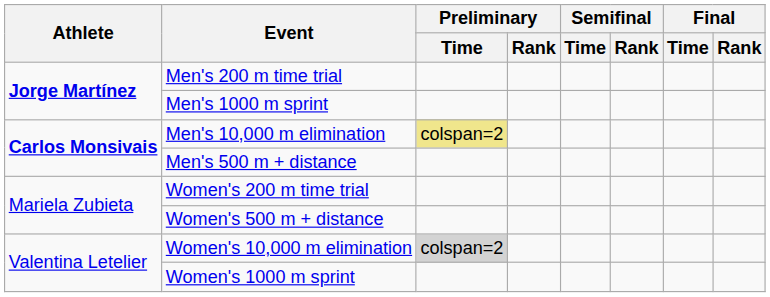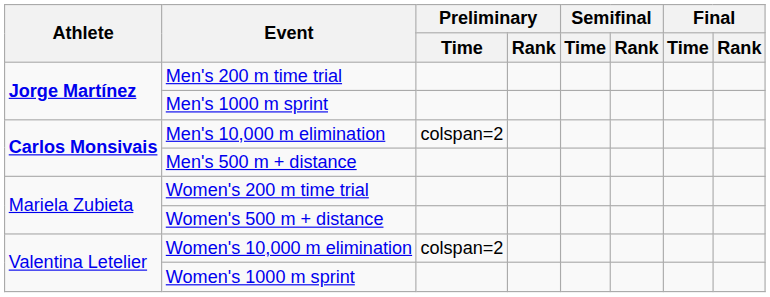(462, 133) khaki background -> (462, 133) no background
(462, 248) lightgrey background -> (462, 248) no background
